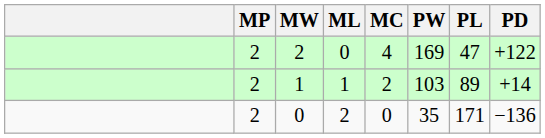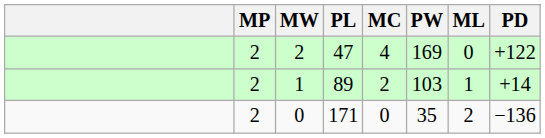columns swapped: (344, 20) <-> (470, 20)
